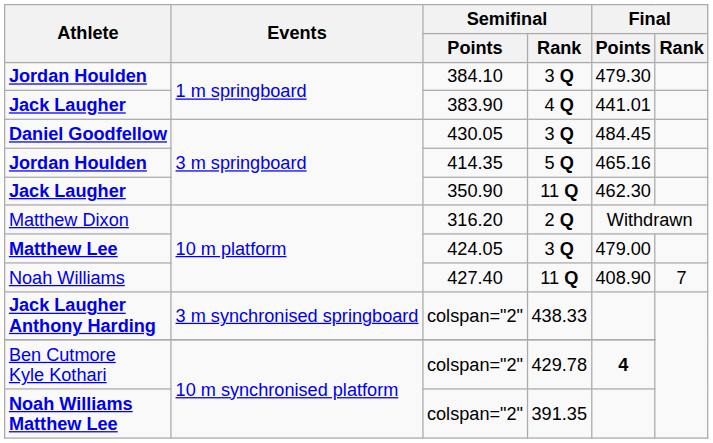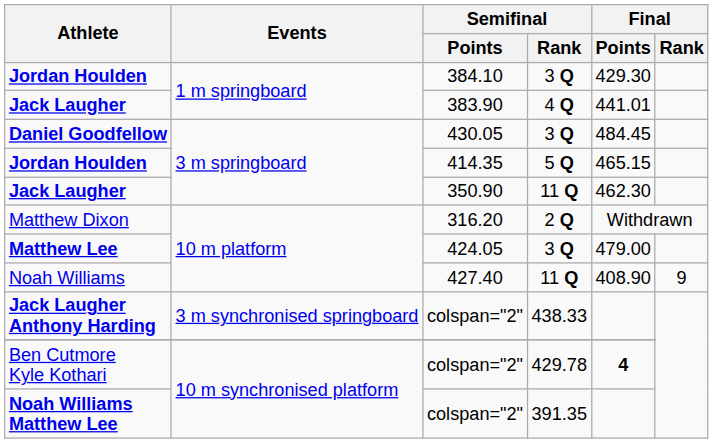(623, 77) 479.30 -> (623, 77) 429.30
(623, 163) 465.16 -> (623, 163) 465.15
(682, 277) 7 -> (682, 277) 9
